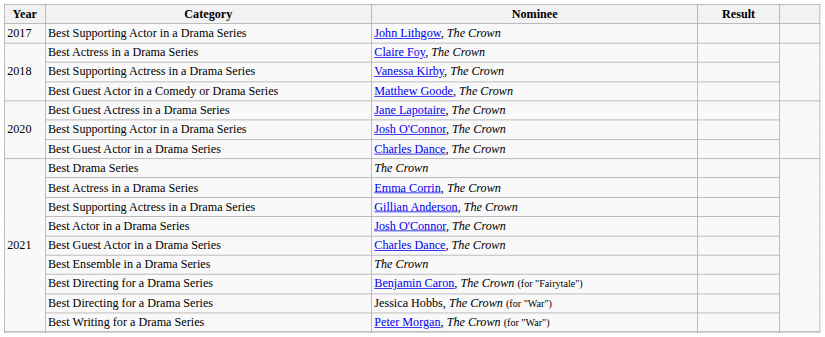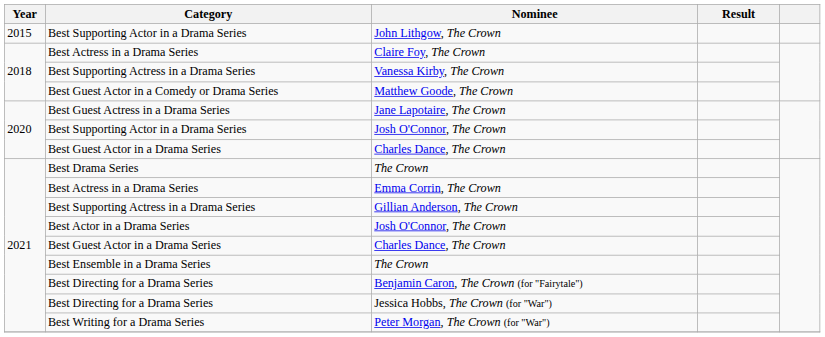(19, 33) 2017 -> (19, 33) 2015
